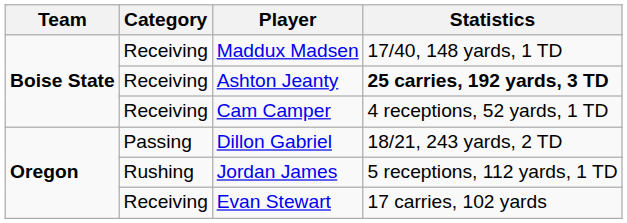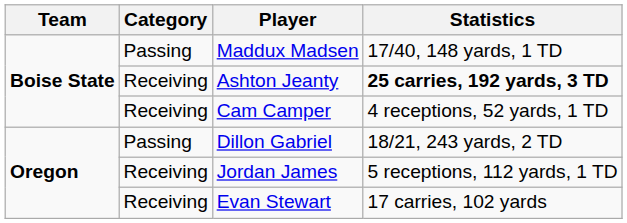(166, 50) Receiving -> (158, 50) Passing
(159, 172) Rushing -> (166, 172) Receiving
